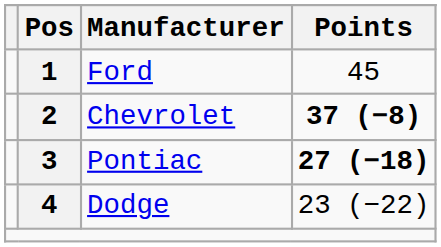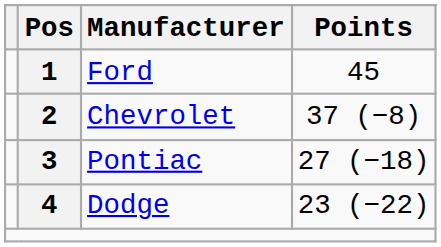(364, 117) bold -> (364, 117) normal
(364, 162) bold -> (364, 162) normal
